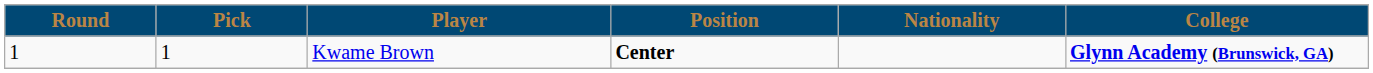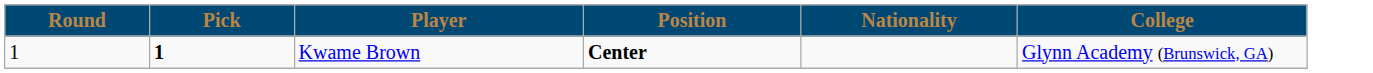(166, 52) normal -> (159, 52) bold
(1202, 52) bold -> (1148, 52) normal
